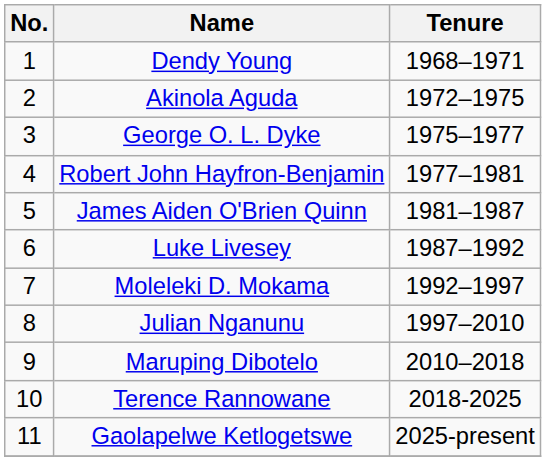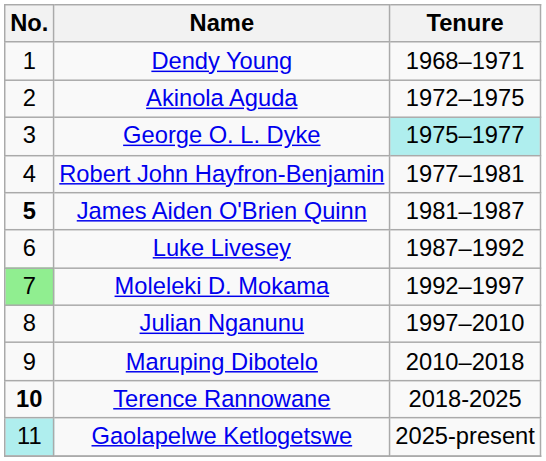(465, 135) no background -> (465, 135) paleturquoise background
(29, 211) normal -> (29, 211) bold
(29, 286) no background -> (29, 286) lightgreen background
(29, 398) normal -> (29, 398) bold
(29, 436) no background -> (29, 436) paleturquoise background
